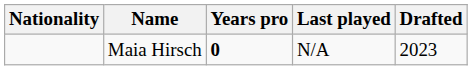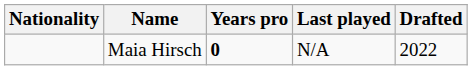(418, 49) 2023 -> (418, 49) 2022
